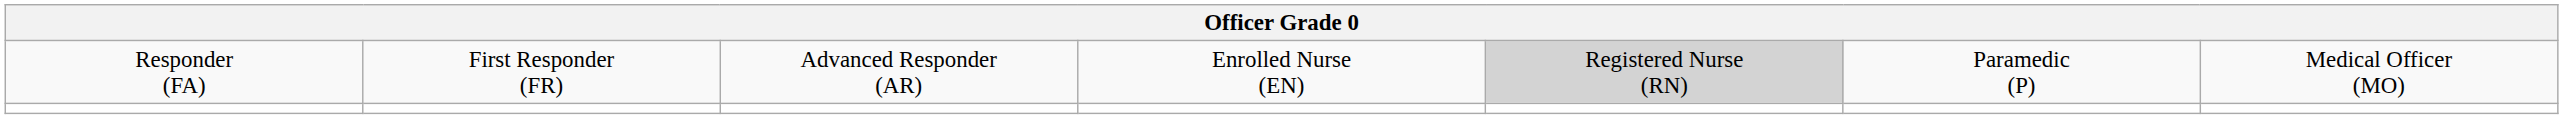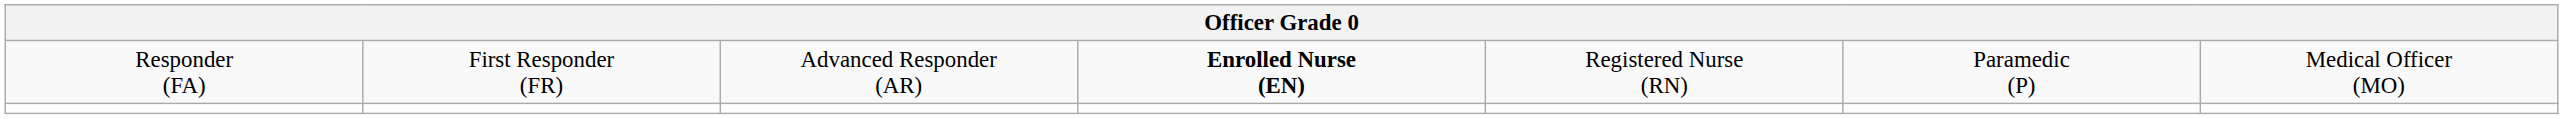(1281, 71) normal -> (1281, 71) bold
(1664, 71) lightgrey background -> (1664, 71) no background
